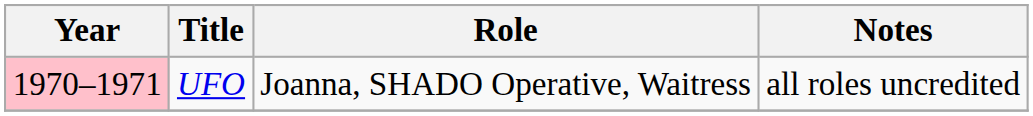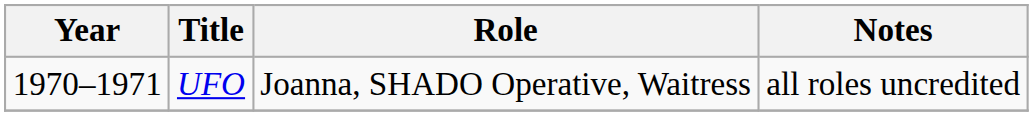(87, 83) pink background -> (87, 83) no background
